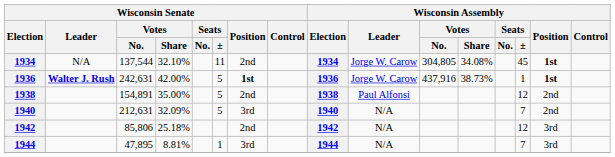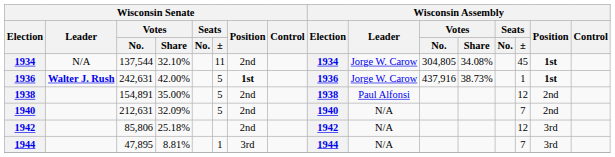(248, 111) 3rd -> (248, 111) 2nd
